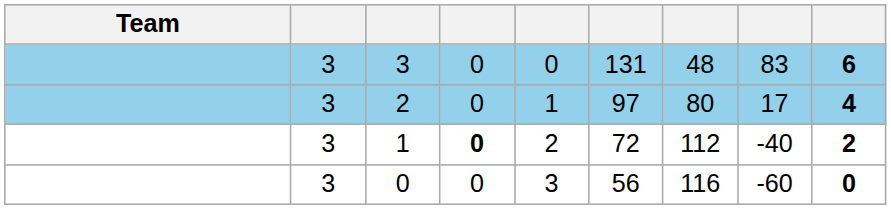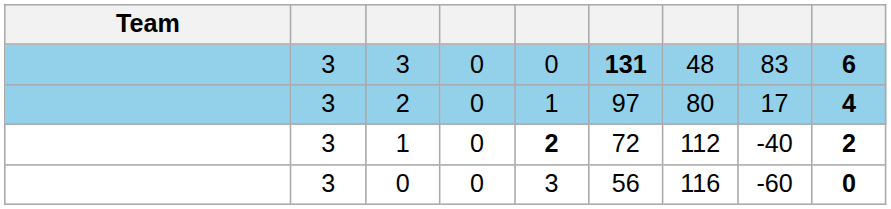(626, 64) normal -> (626, 64) bold
(477, 143) bold -> (477, 143) normal
(551, 143) normal -> (551, 143) bold
